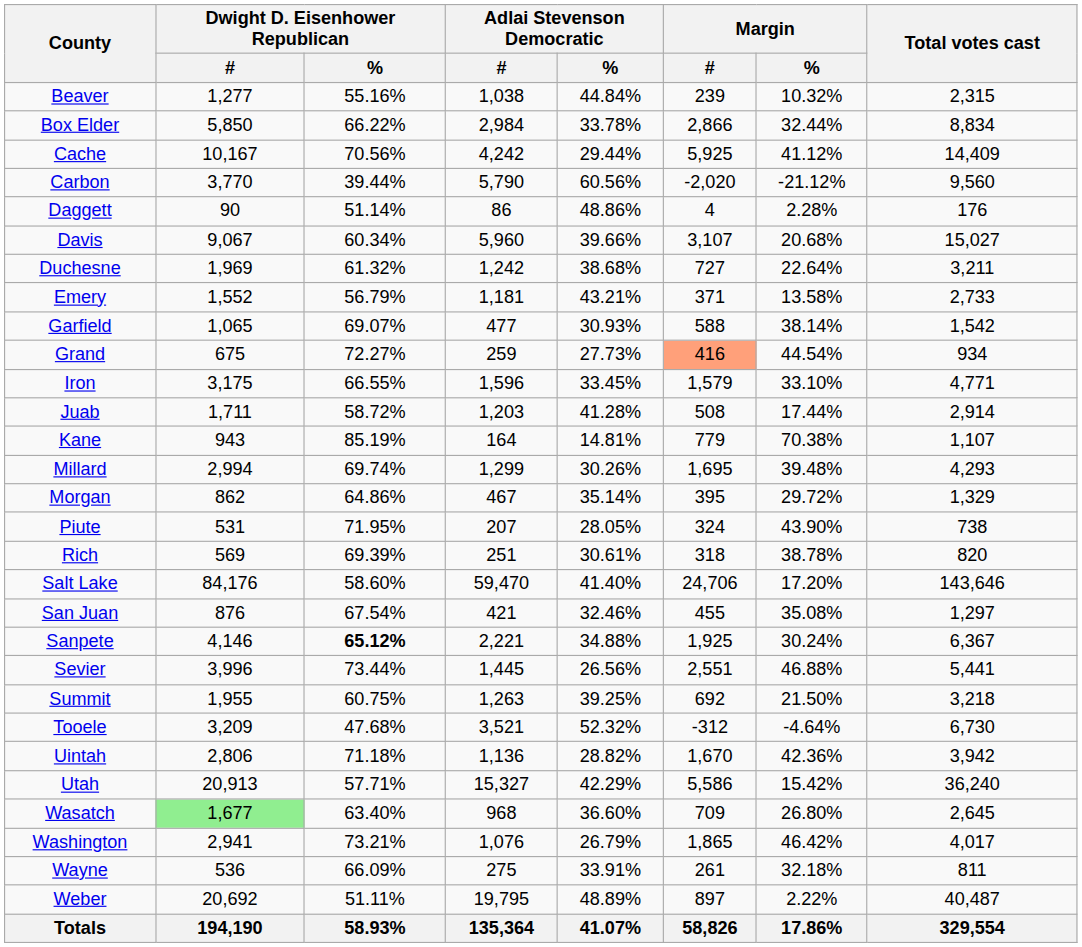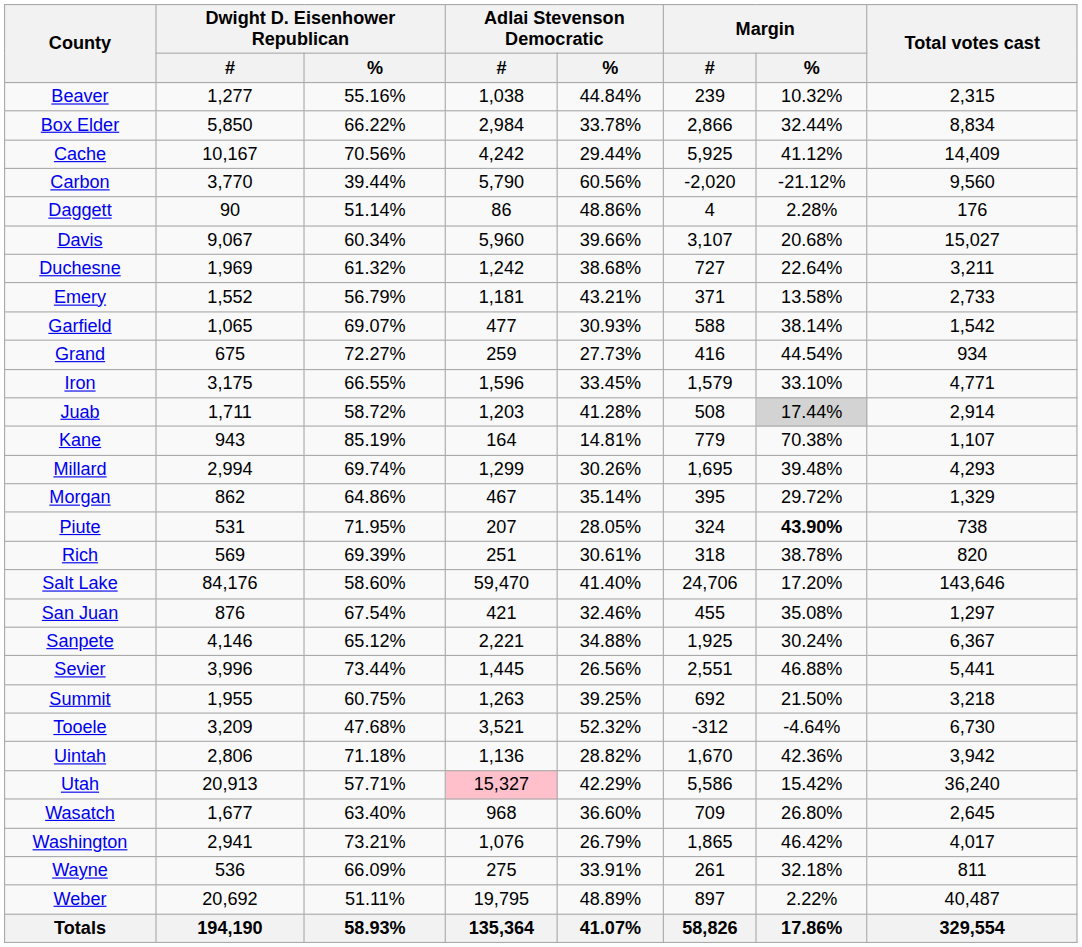(710, 354) lightsalmon background -> (710, 354) no background
(812, 411) no background -> (812, 411) lightgrey background
(812, 526) normal -> (812, 526) bold
(375, 641) bold -> (375, 641) normal
(501, 784) no background -> (501, 784) pink background
(230, 813) lightgreen background -> (230, 813) no background
